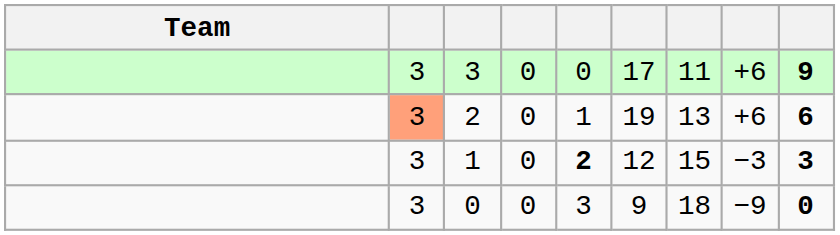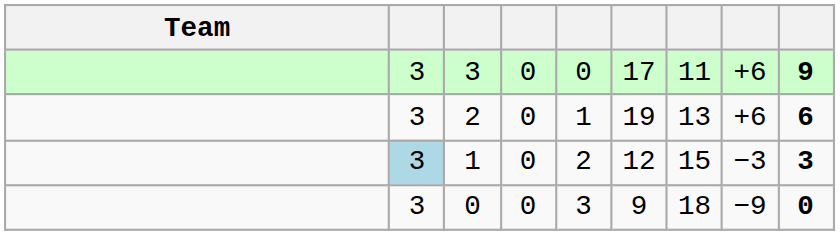(417, 117) lightsalmon background -> (417, 117) no background
(417, 162) no background -> (417, 162) lightblue background
(583, 162) bold -> (583, 162) normal
